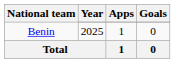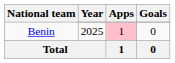(121, 31) no background -> (121, 31) pink background
